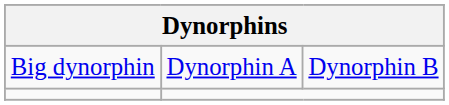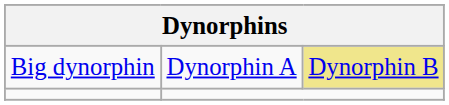(373, 67) no background -> (373, 67) khaki background
